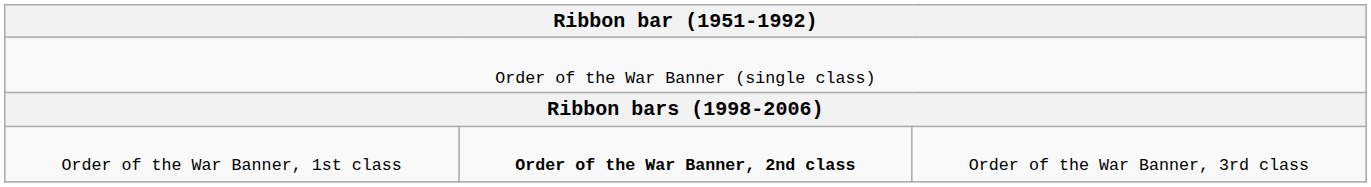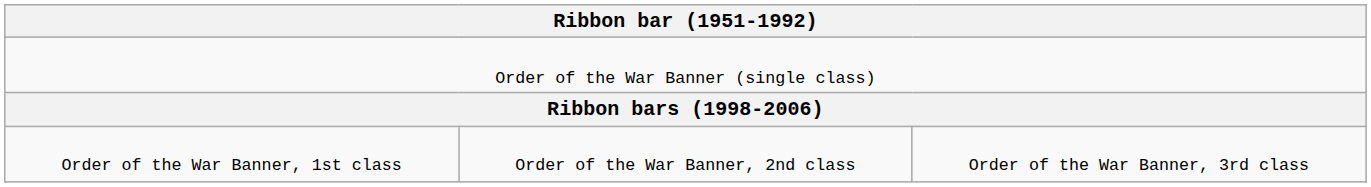(685, 165) bold -> (685, 166) normal
